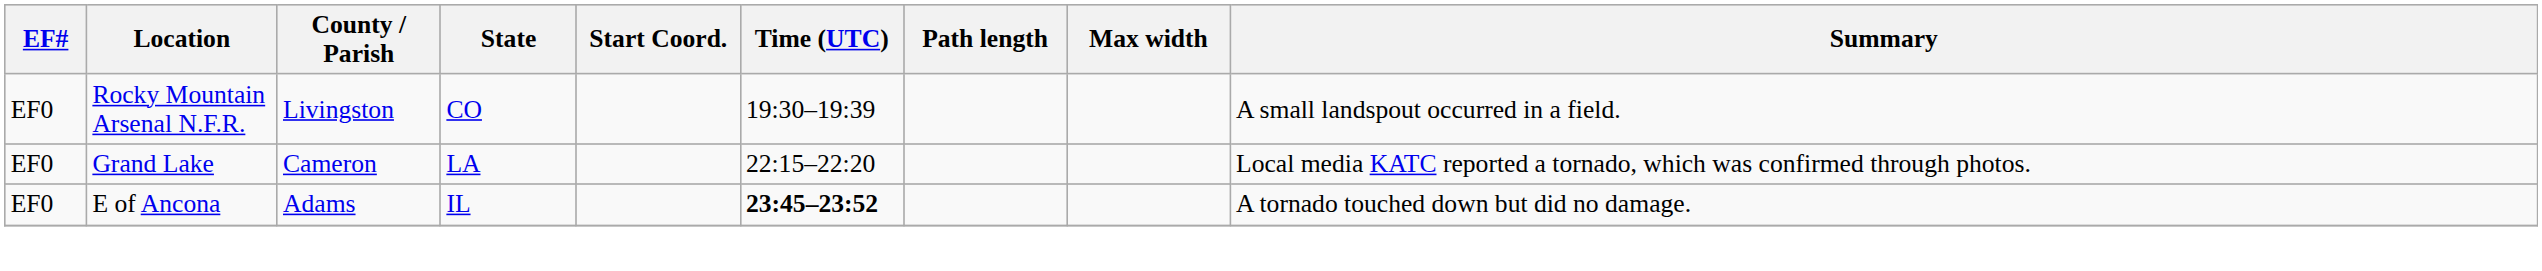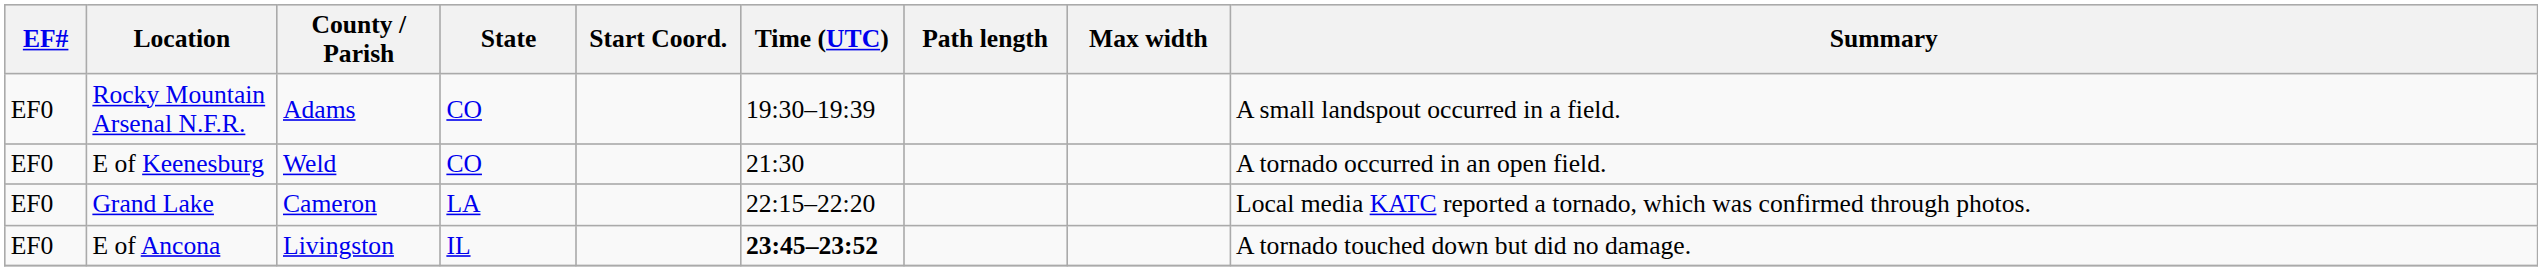(338, 108) Livingston -> (319, 108) Adams
+ row: (178, 163)
(319, 204) Adams -> (338, 244) Livingston
